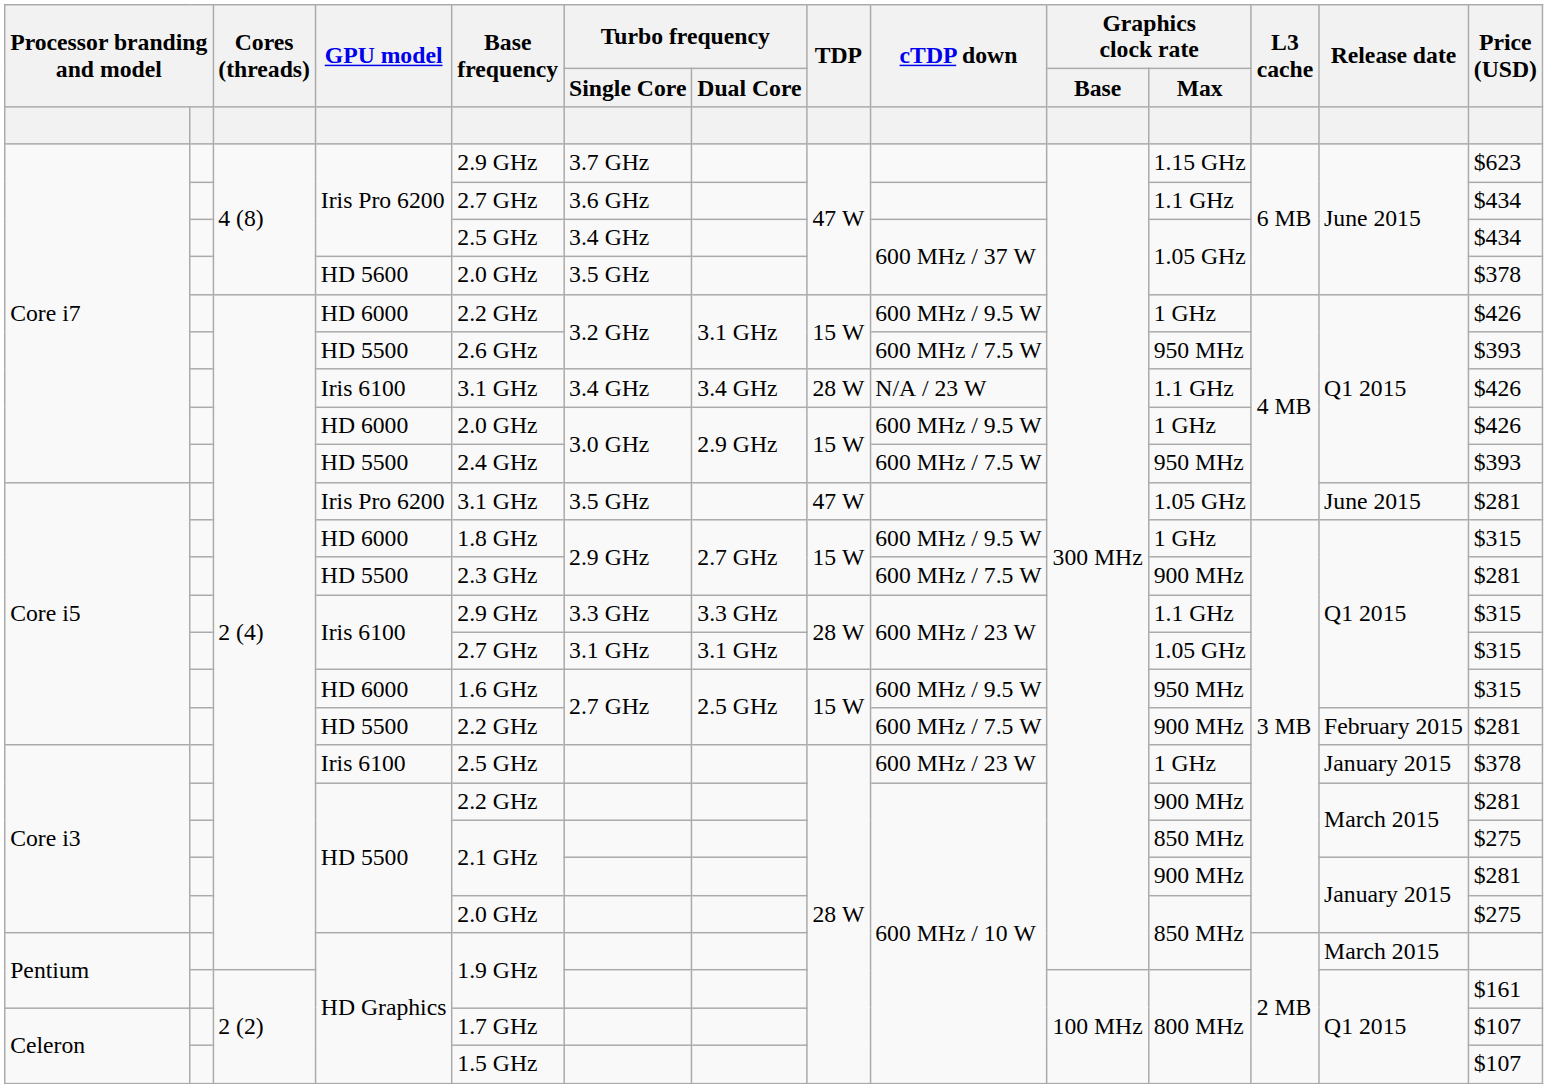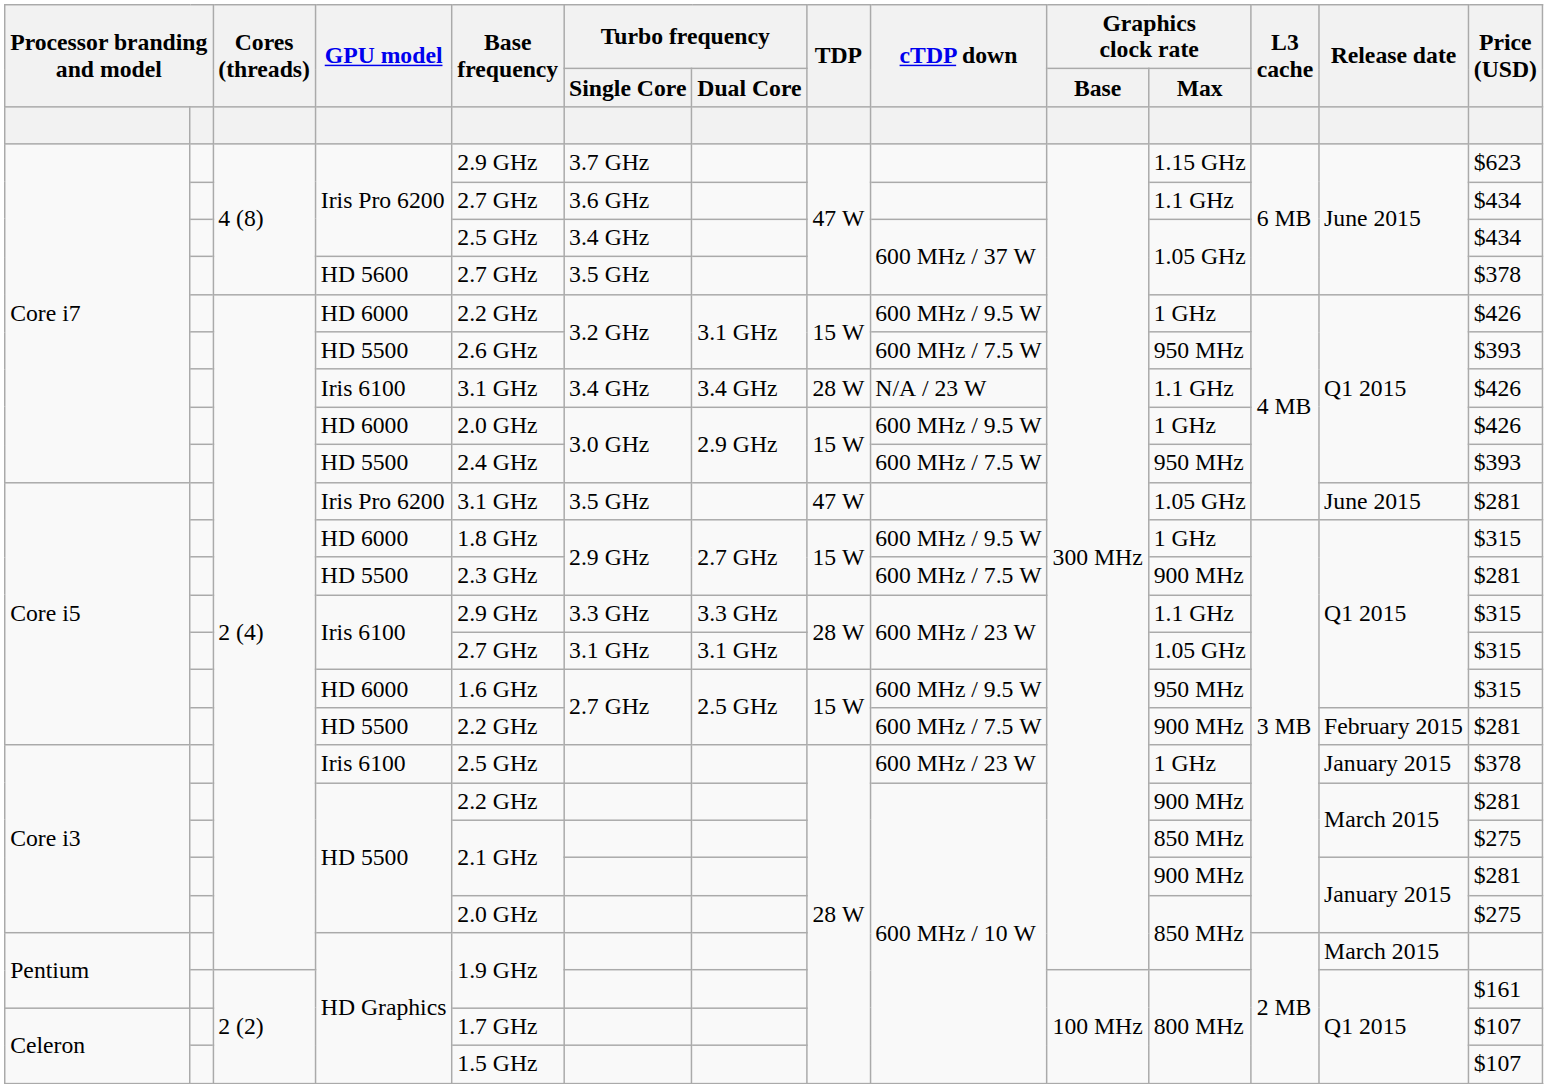(497, 275) 2.0 GHz -> (497, 275) 2.7 GHz
